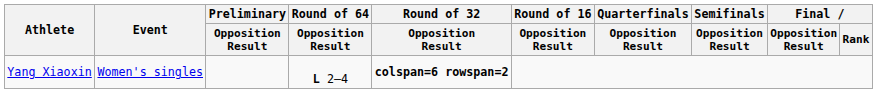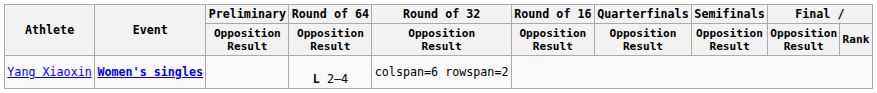(150, 72) normal -> (150, 72) bold
(442, 72) bold -> (442, 72) normal
